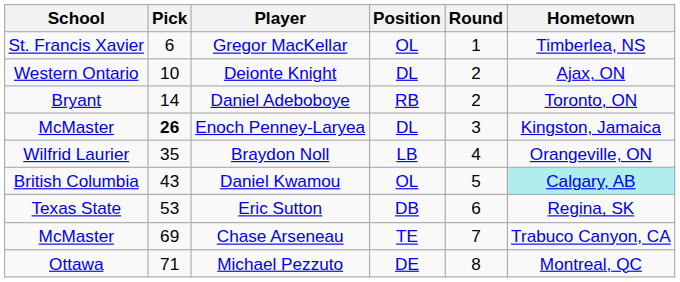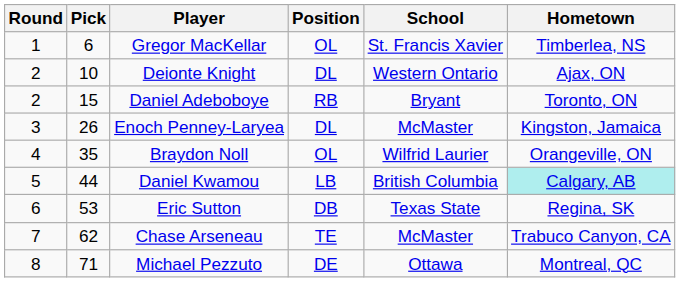columns swapped: (476, 18) <-> (76, 18)
(170, 100) 14 -> (89, 100) 15
(170, 127) bold -> (89, 127) normal
(407, 154) LB -> (326, 154) OL
(170, 181) 43 -> (89, 181) 44
(407, 181) OL -> (326, 181) LB
(170, 236) 69 -> (89, 236) 62
